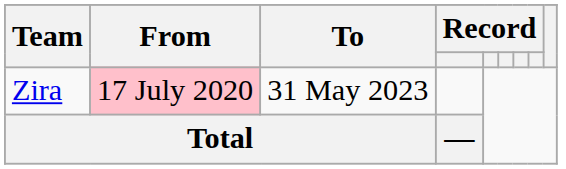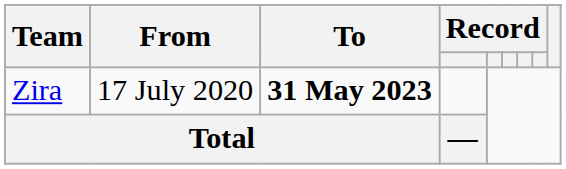(175, 90) pink background -> (175, 90) no background
(348, 90) normal -> (350, 90) bold
